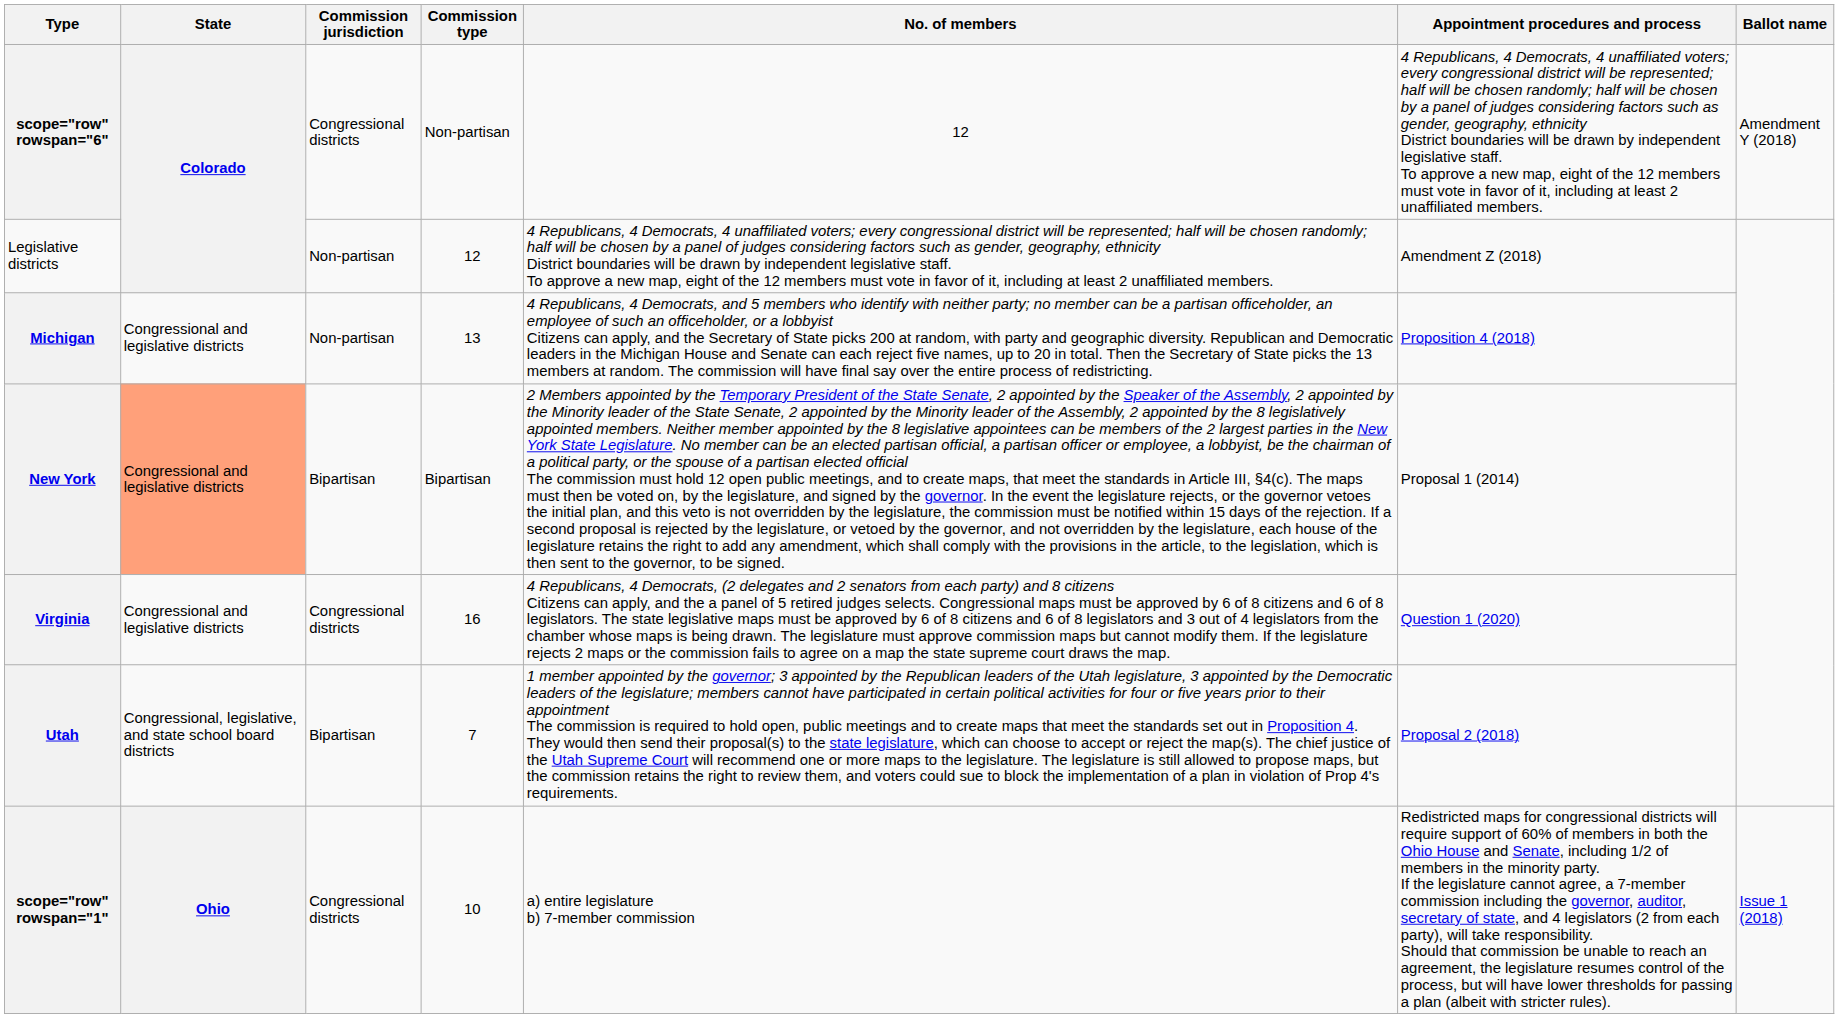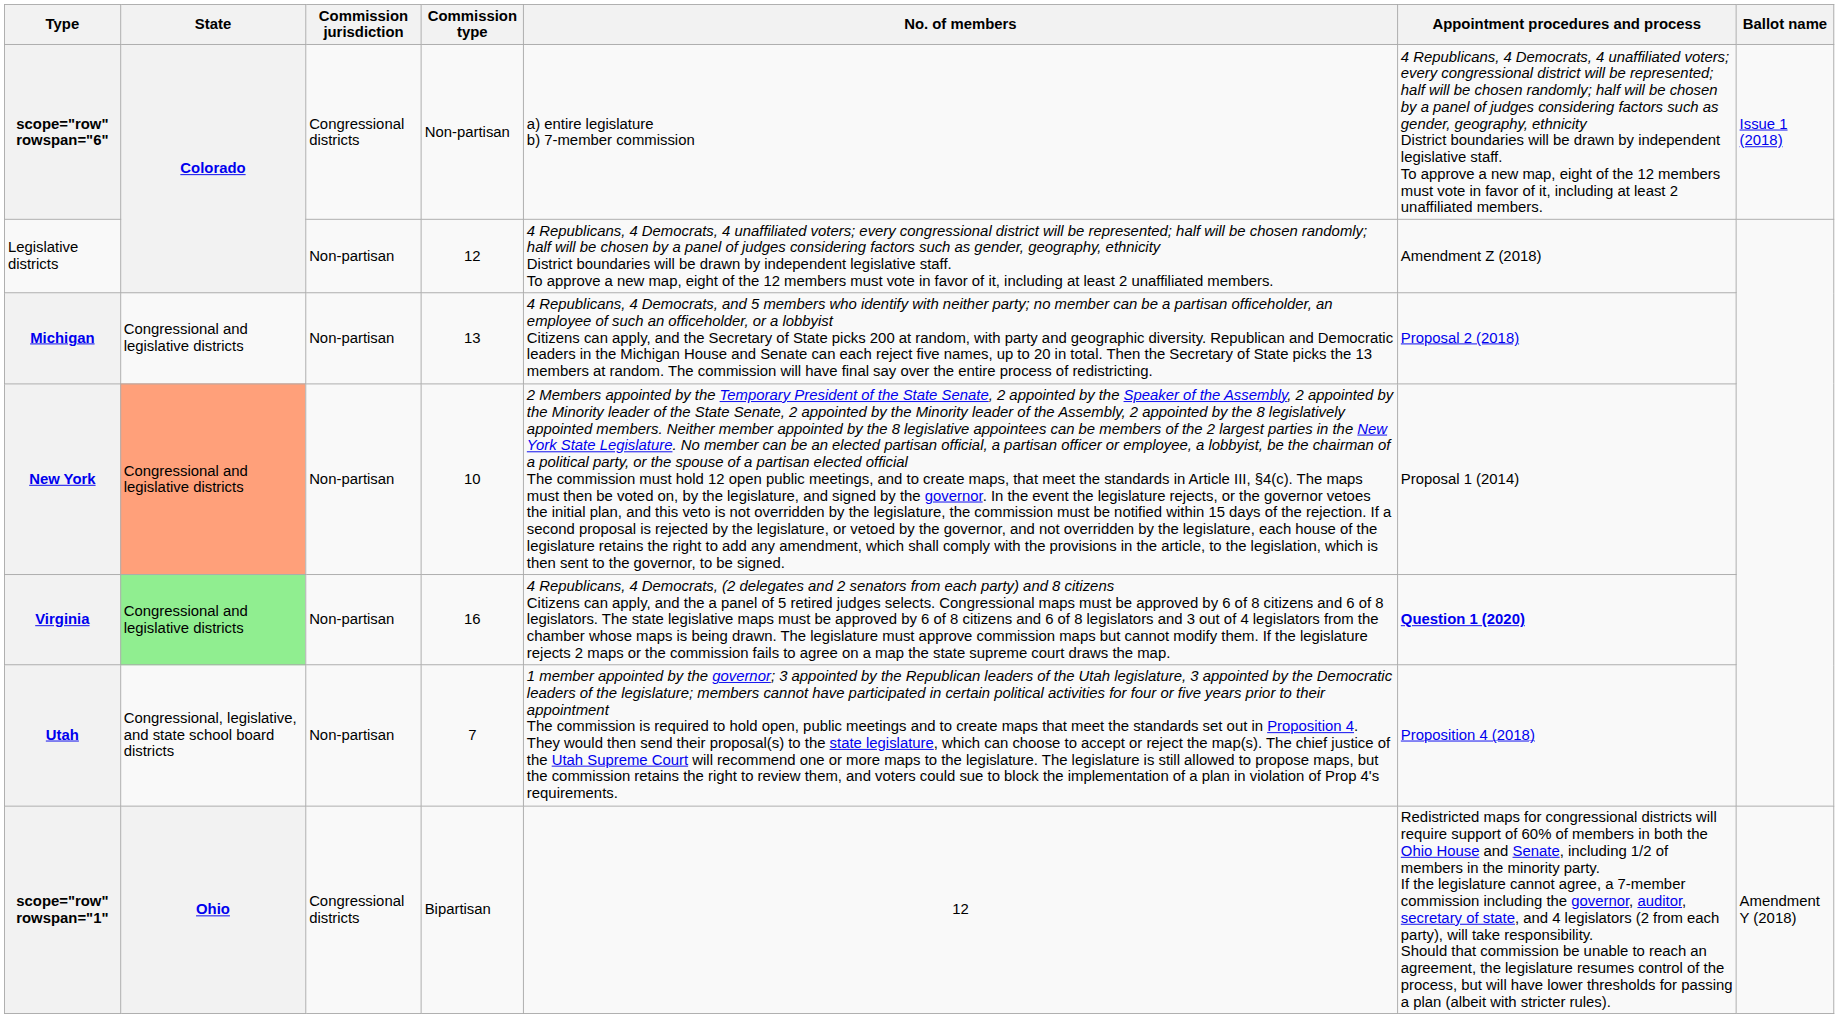(960, 131) 12 -> (611, 131) a) entire legislature b) 7-member commission
(1780, 131) Amendment Y (2018) -> (1764, 131) Issue 1 (2018)
(1468, 338) Proposition 4 (2018) -> (1460, 338) Proposal 2 (2018)
(342, 478) Bipartisan -> (352, 478) Non-partisan
(458, 478) Bipartisan -> (472, 478) 10
(186, 619) no background -> (186, 619) lightgreen background
(357, 619) Congressional districts -> (352, 619) Non-partisan
(1460, 619) normal -> (1463, 619) bold
(342, 735) Bipartisan -> (352, 735) Non-partisan
(1460, 735) Proposal 2 (2018) -> (1468, 735) Proposition 4 (2018)
(472, 909) 10 -> (458, 909) Bipartisan
(611, 909) a) entire legislature b) 7-member commission -> (960, 909) 12
(1764, 909) Issue 1 (2018) -> (1780, 909) Amendment Y (2018)
